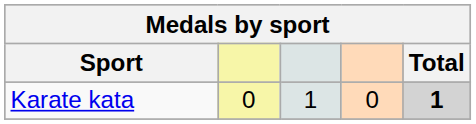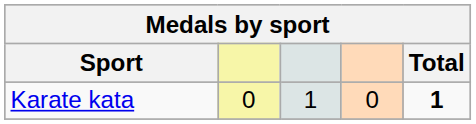(437, 101) lightgrey background -> (437, 101) no background
